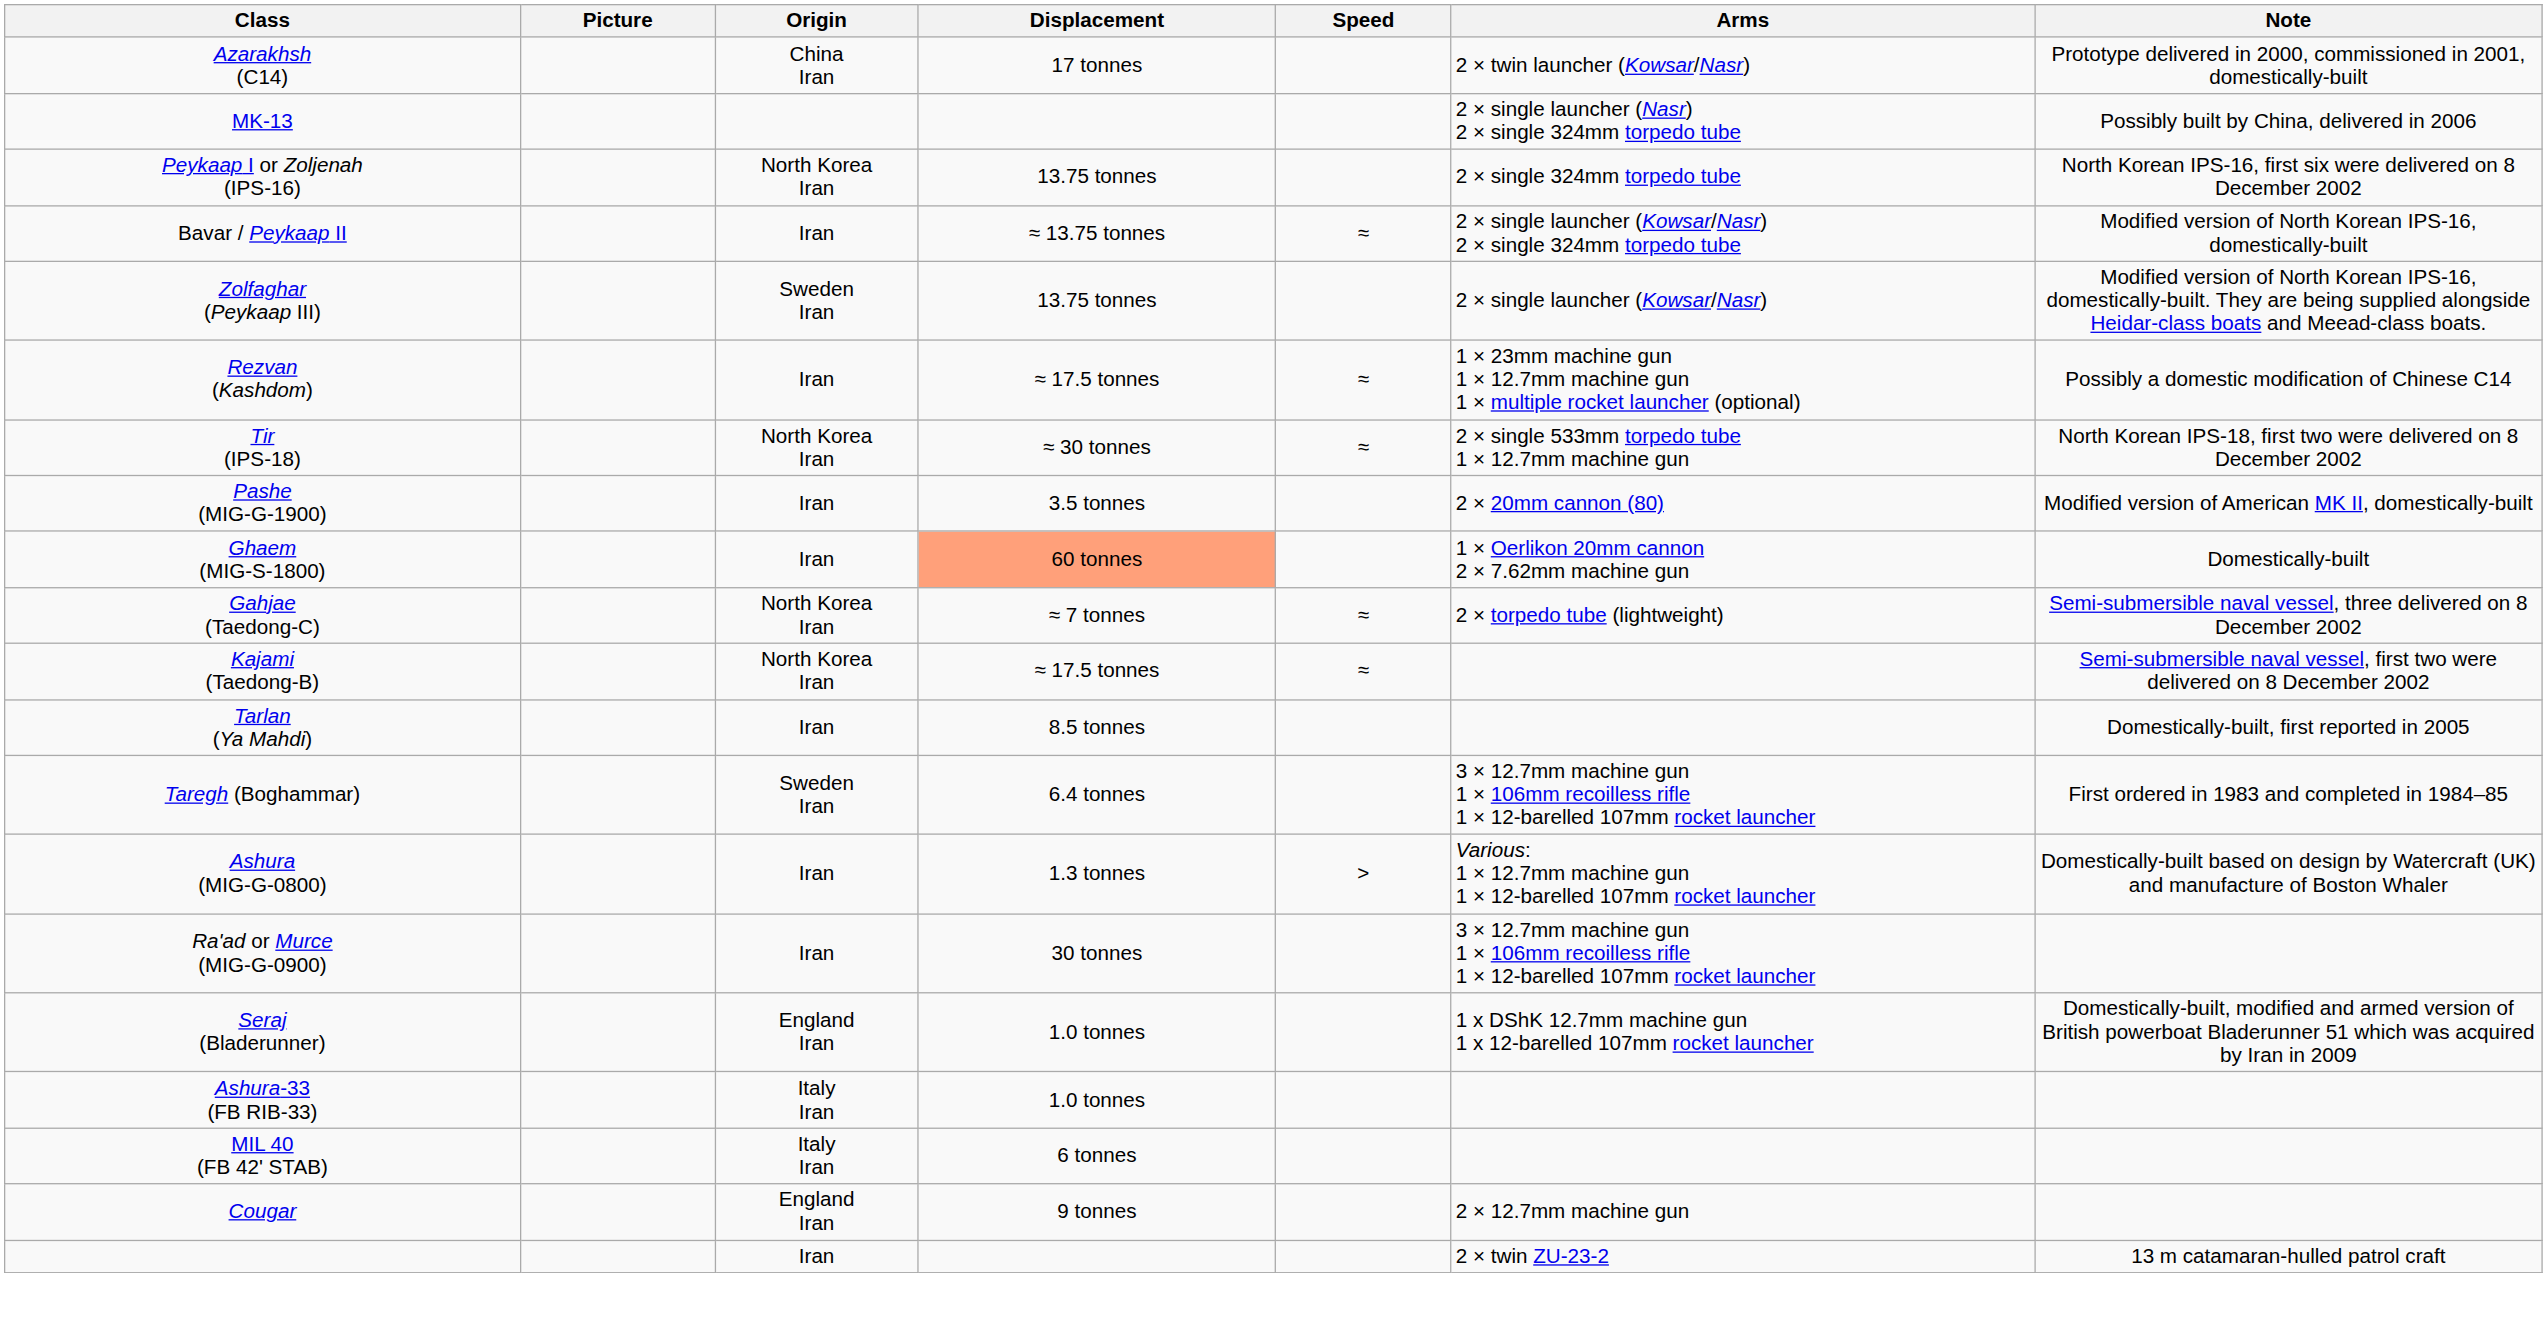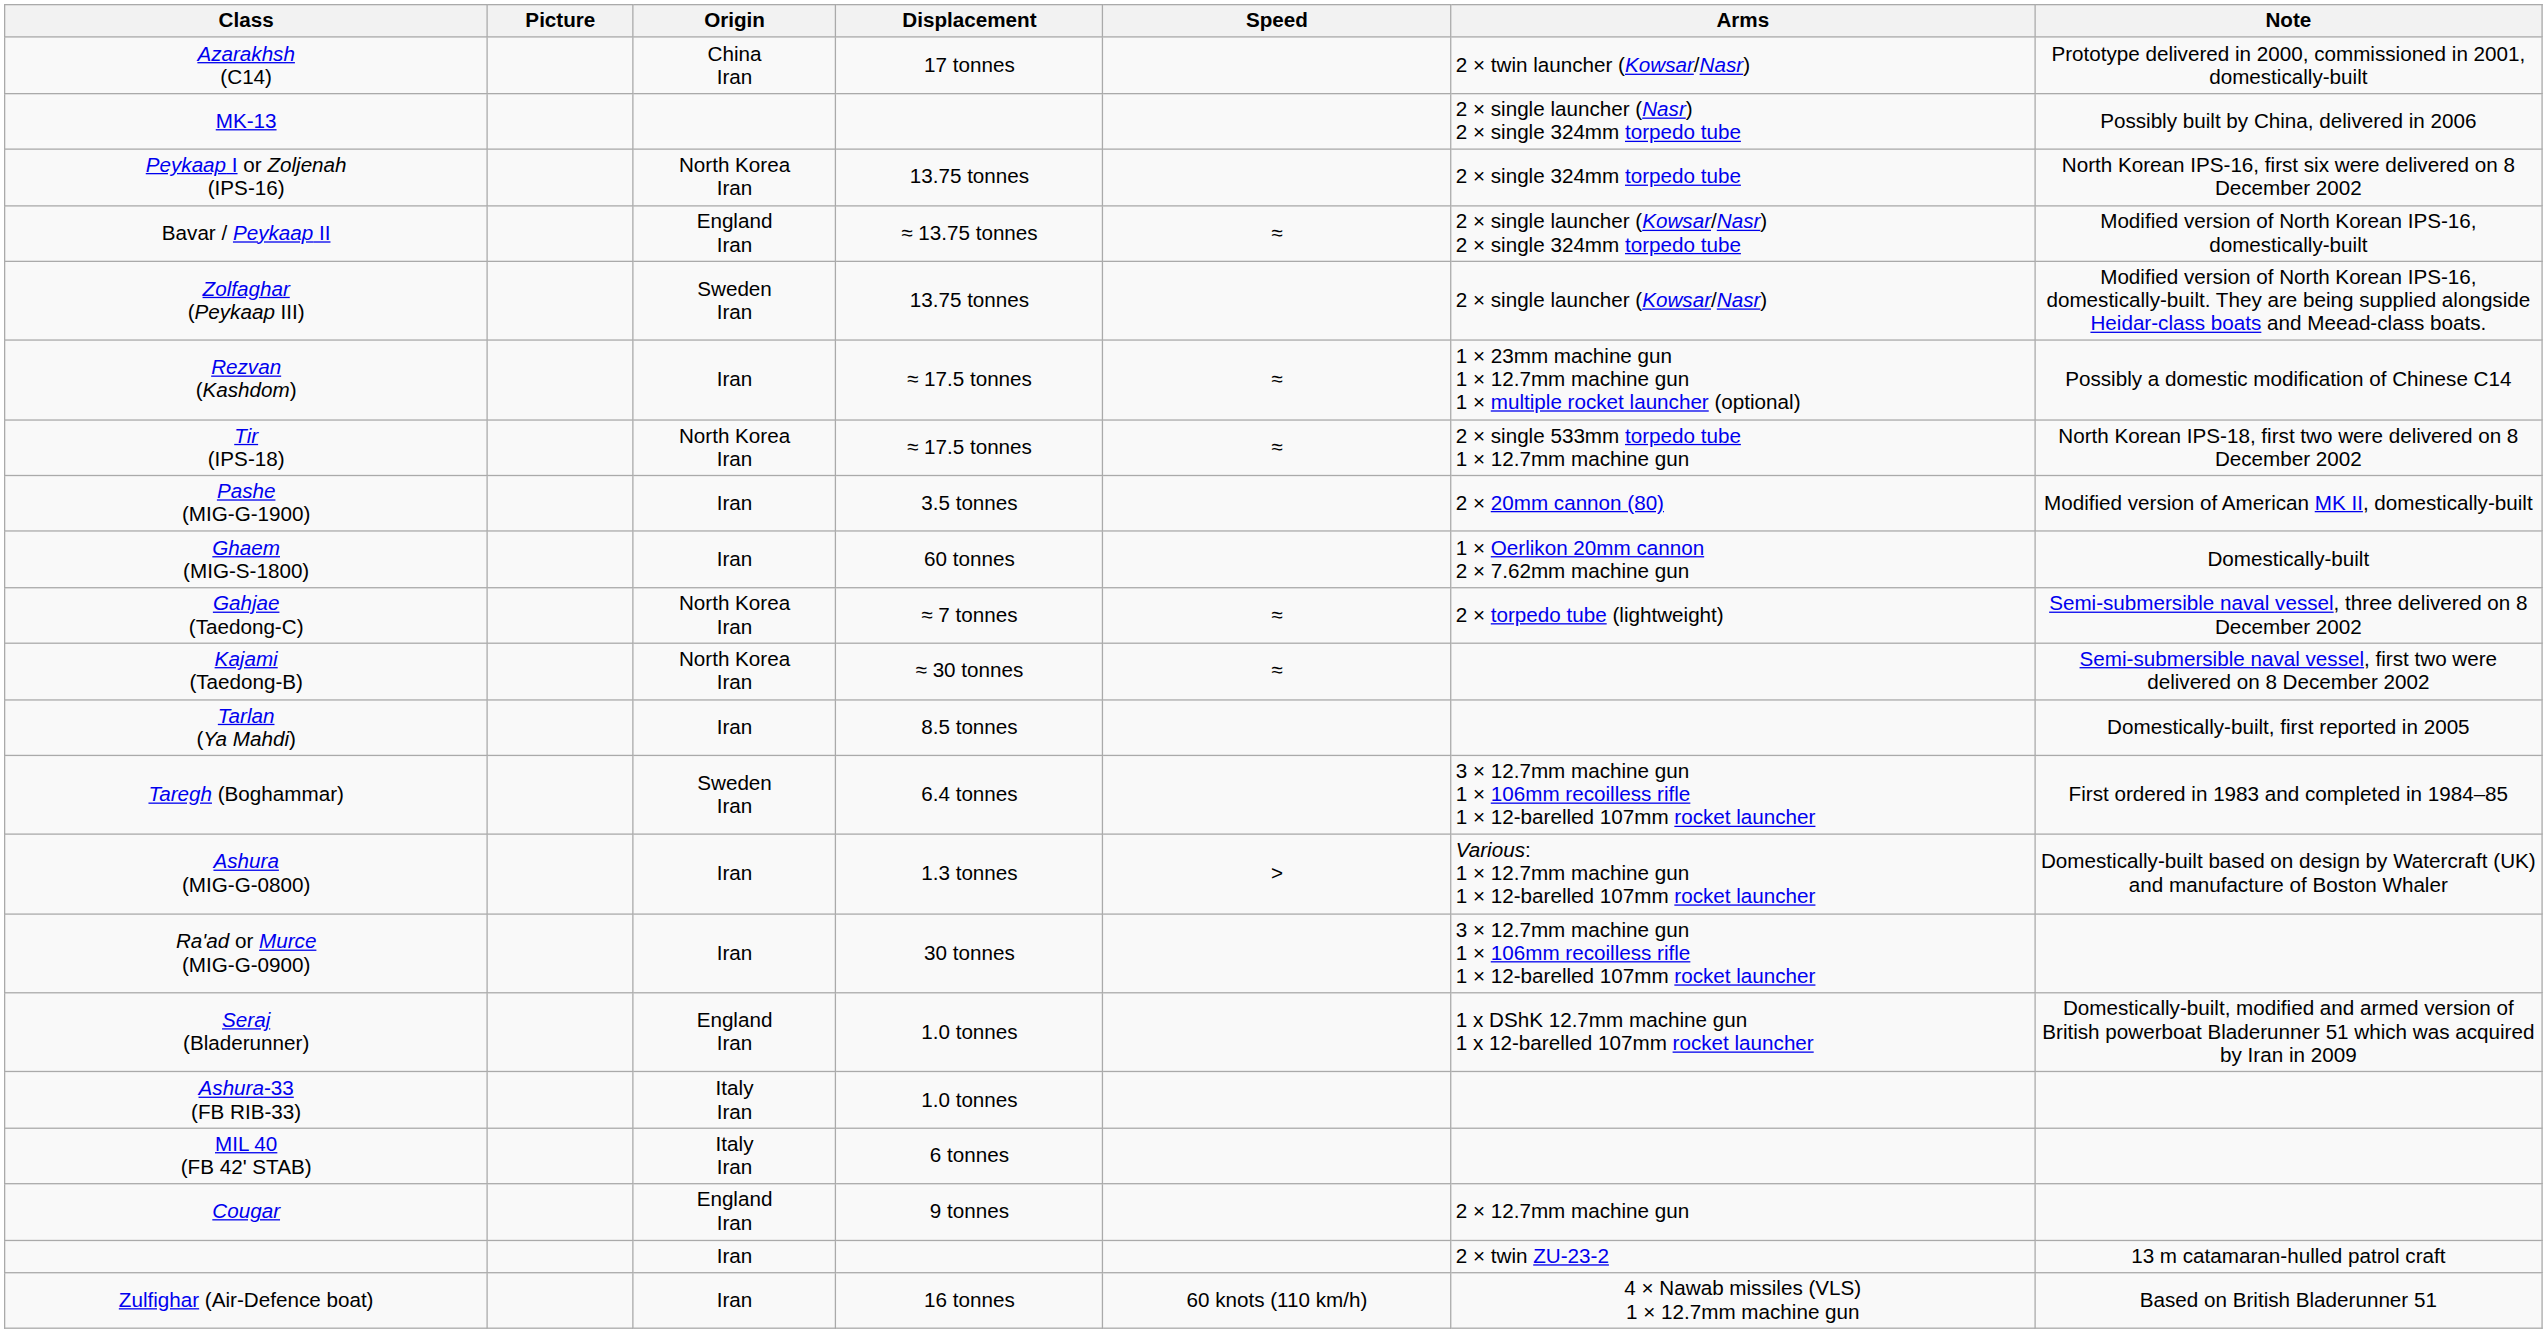(817, 233) Iran -> (735, 233) England Iran
(1097, 447) ≈ 30 tonnes -> (969, 447) ≈ 17.5 tonnes
(1097, 559) lightsalmon background -> (969, 559) no background
(1097, 671) ≈ 17.5 tonnes -> (969, 671) ≈ 30 tonnes
+ row: (246, 1300)
